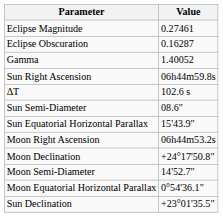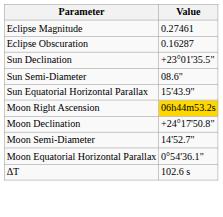- row: (23, 60)
- row: (49, 76)
rows swapped: (39, 204) <-> (13, 92)
(188, 140) no background -> (188, 108) gold background
